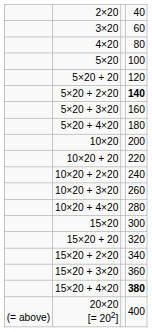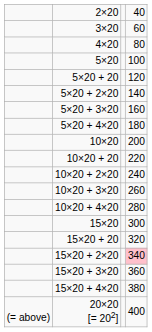(136, 93) bold -> (136, 93) normal
(136, 256) no background -> (136, 256) pink background
(136, 288) bold -> (136, 288) normal
